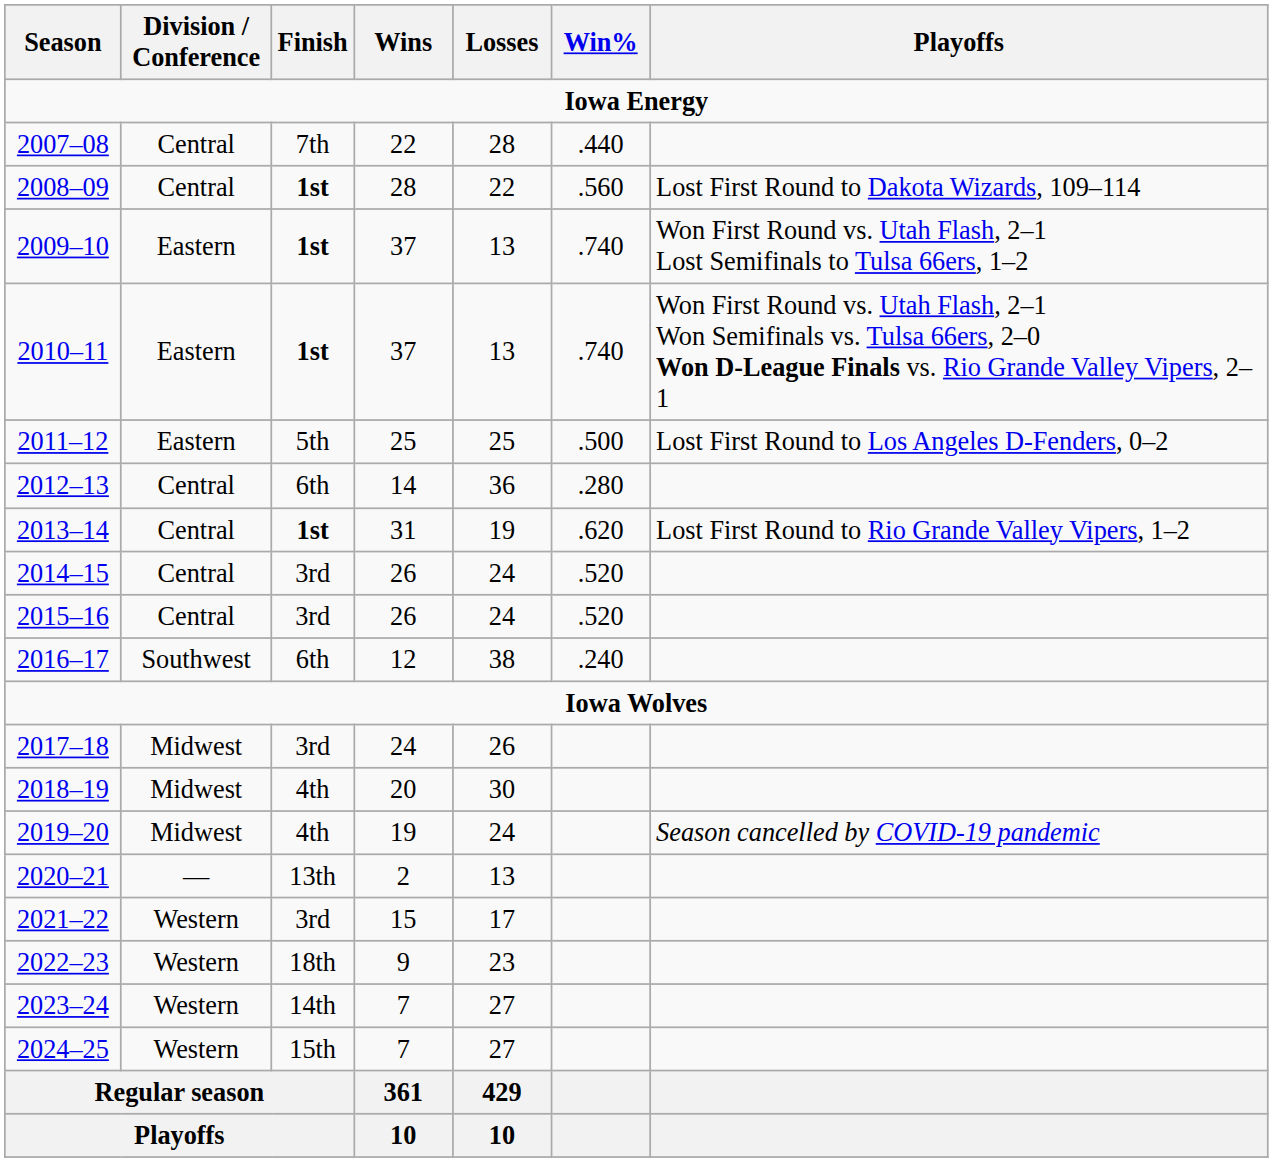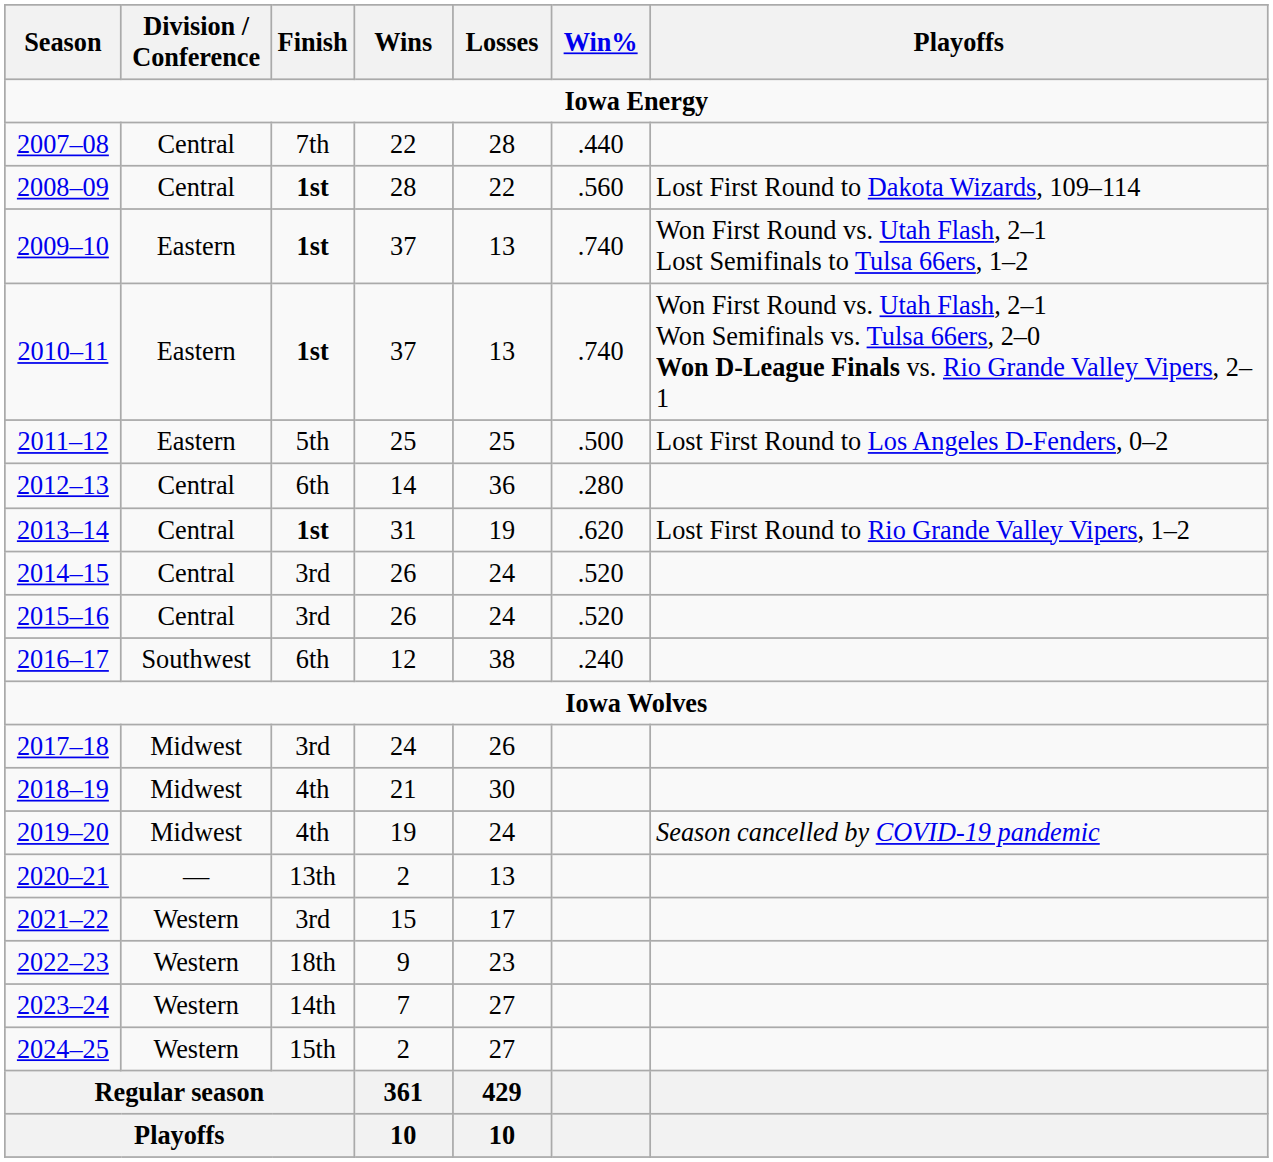(403, 789) 20 -> (403, 789) 21
(403, 1049) 7 -> (403, 1049) 2
